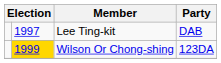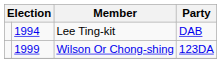(27, 31) 1997 -> (27, 31) 1994
(27, 49) gold background -> (27, 49) no background
